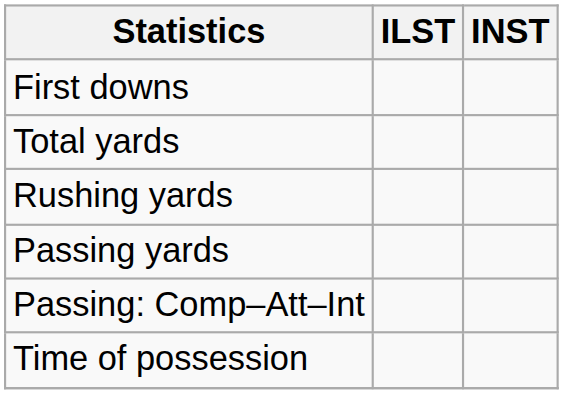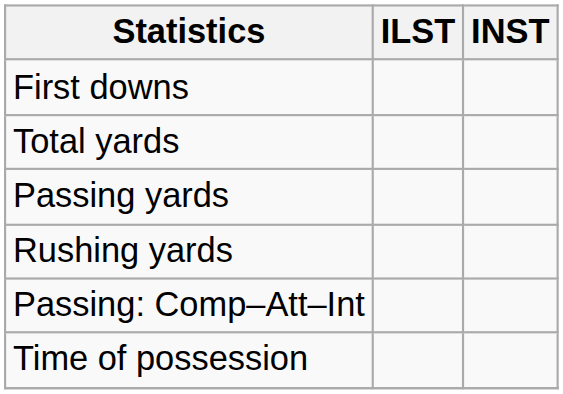rows swapped: (123, 195) <-> (121, 250)
